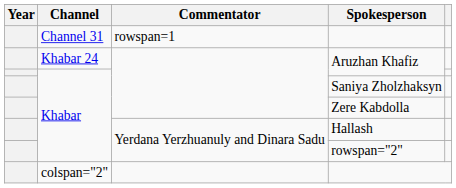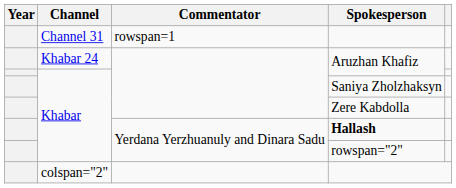(352, 129) normal -> (353, 129) bold
